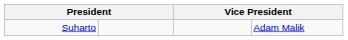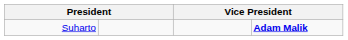(279, 27) normal -> (281, 27) bold
